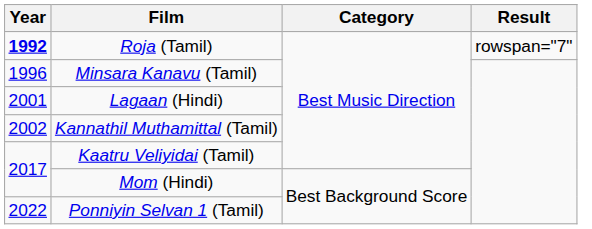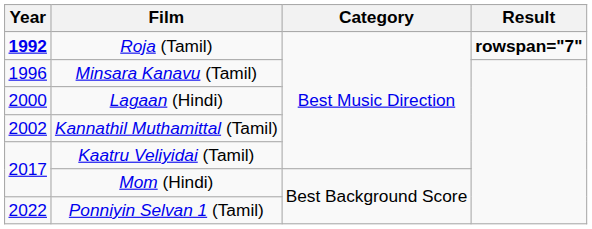(524, 45) normal -> (529, 45) bold
(28, 100) 2001 -> (28, 100) 2000
